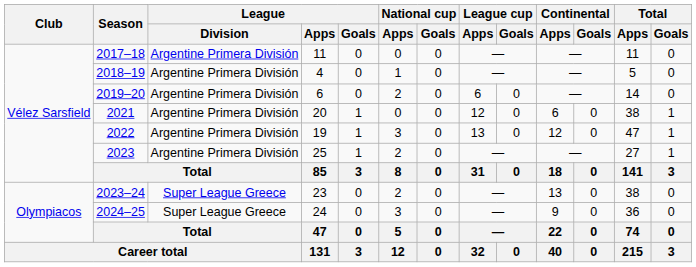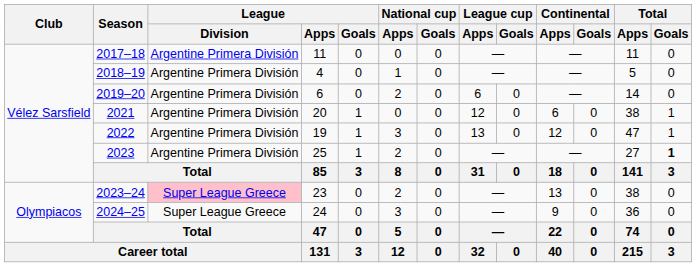(671, 152) normal -> (671, 152) bold
(224, 192) no background -> (224, 192) pink background
